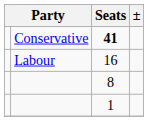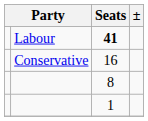(51, 37) Conservative -> (35, 37) Labour
(35, 60) Labour -> (51, 60) Conservative
